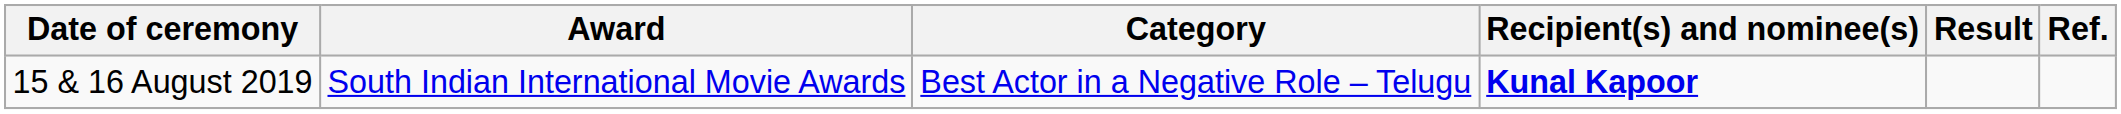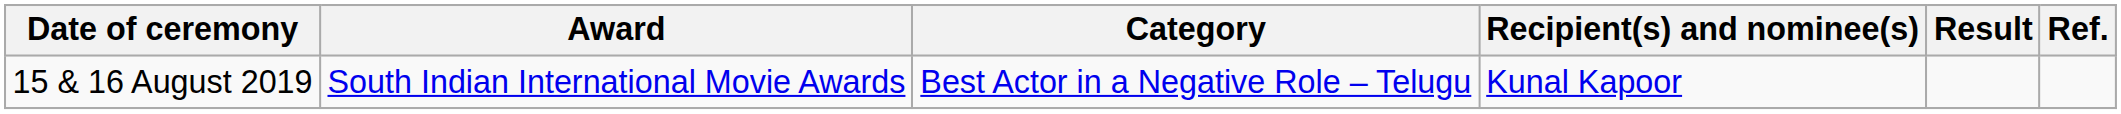(1592, 81) bold -> (1584, 81) normal
